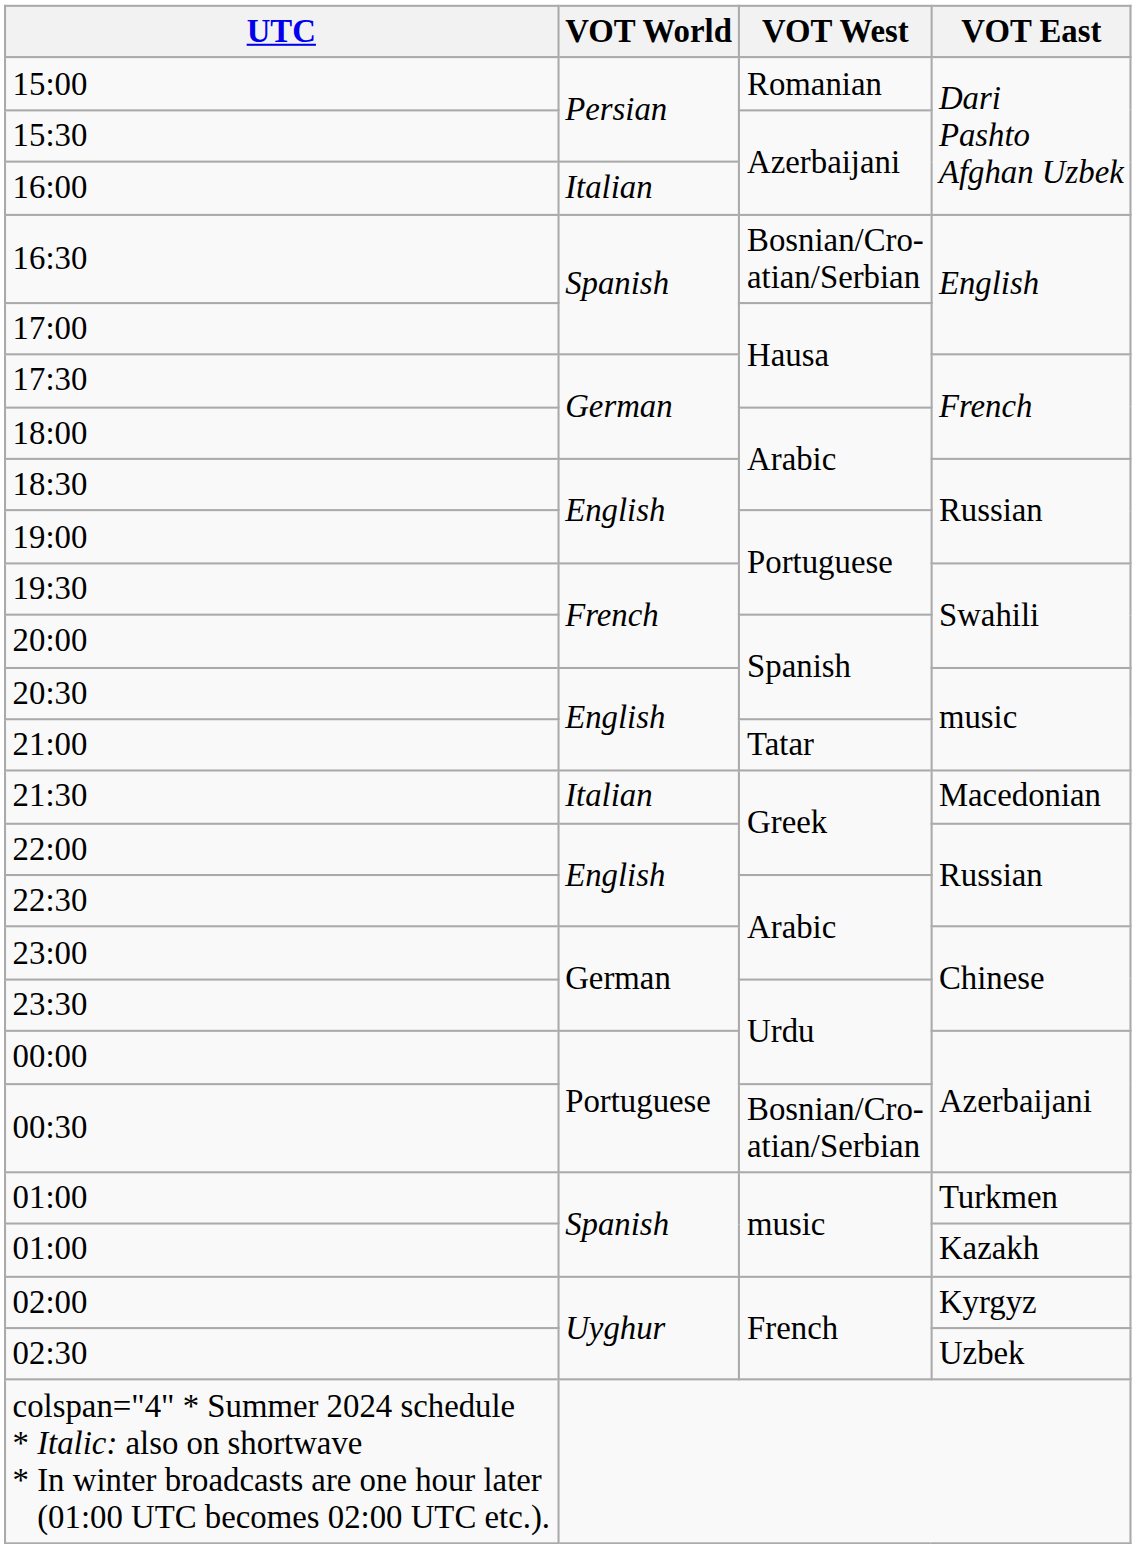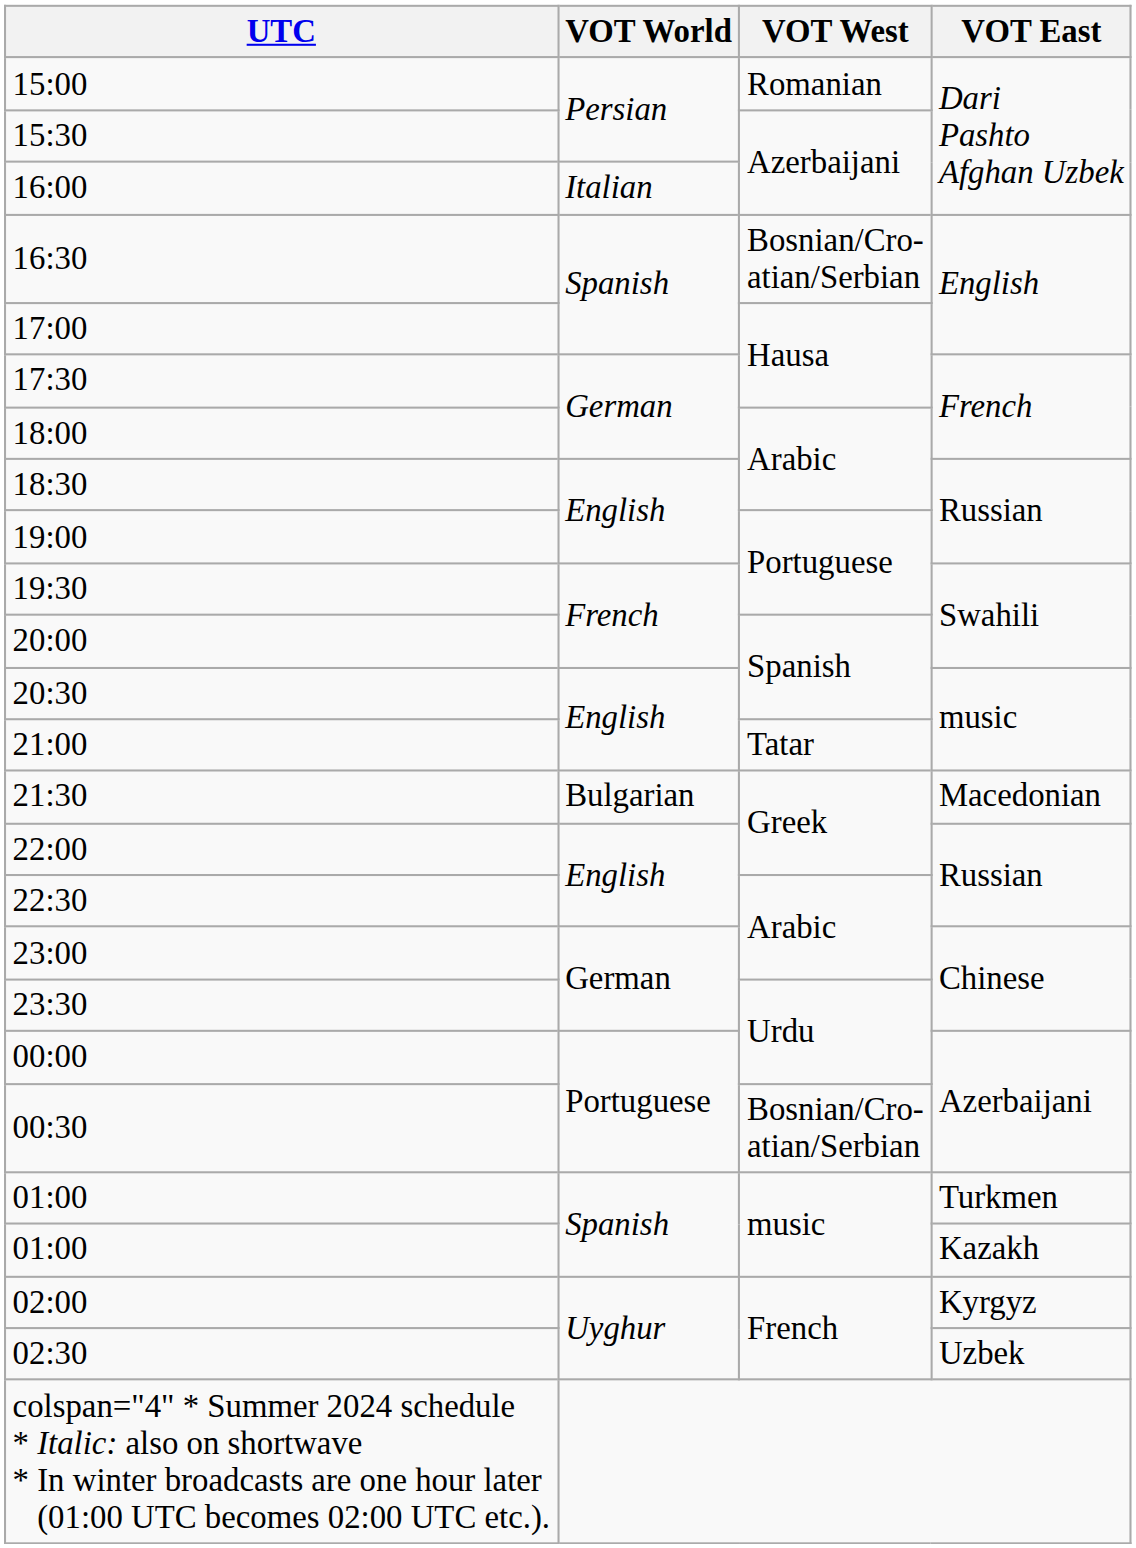(609, 796) Italian -> (630, 796) Bulgarian
